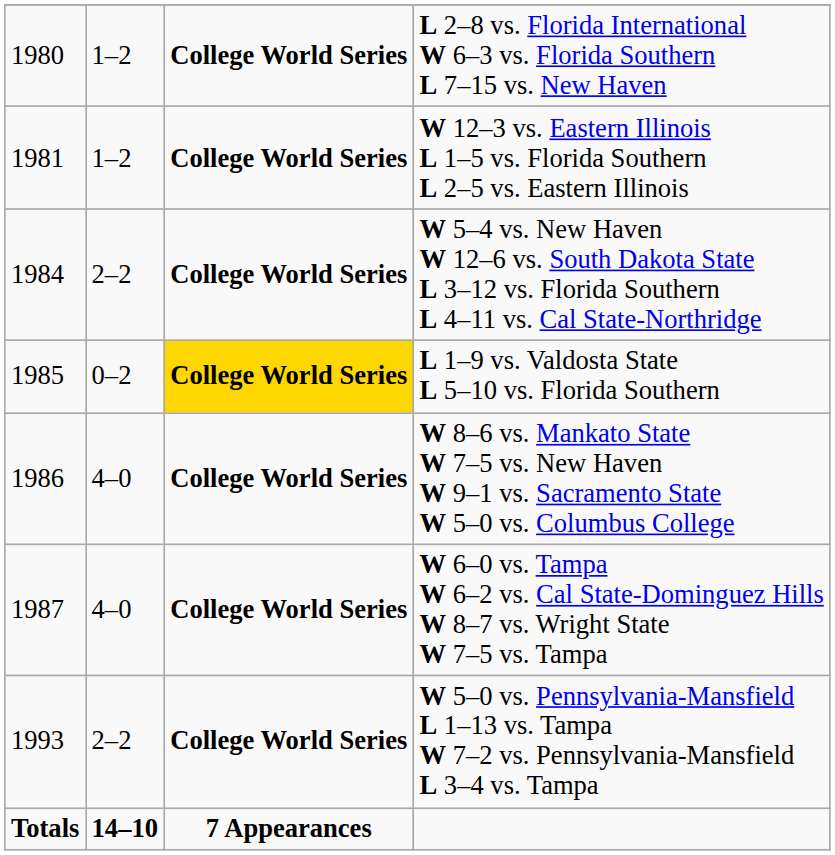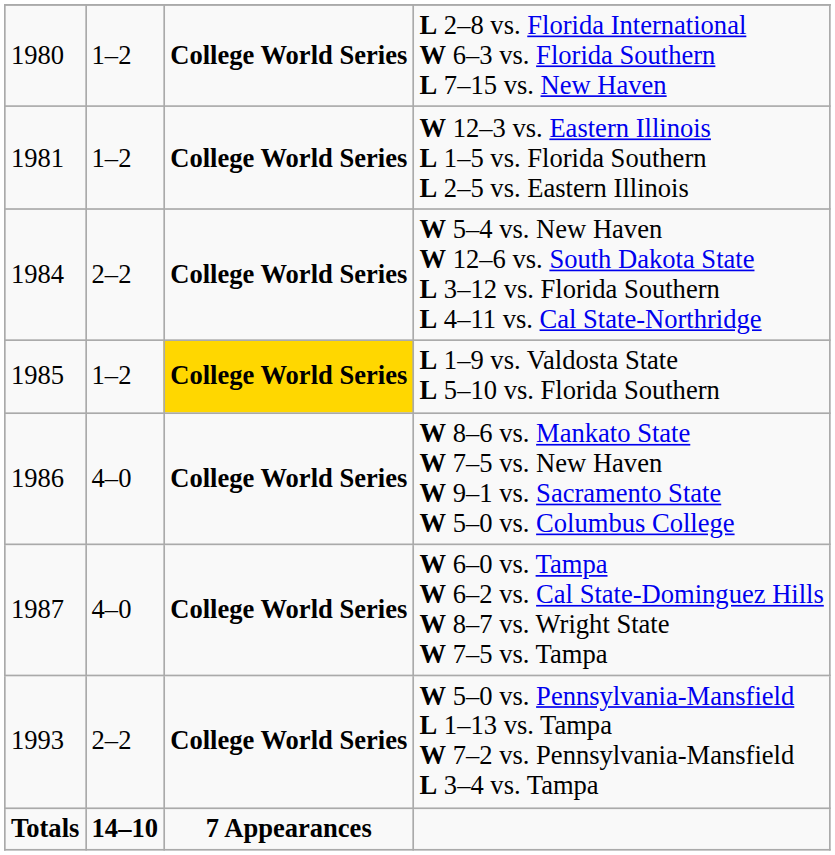(112, 376) 0–2 -> (112, 376) 1–2
